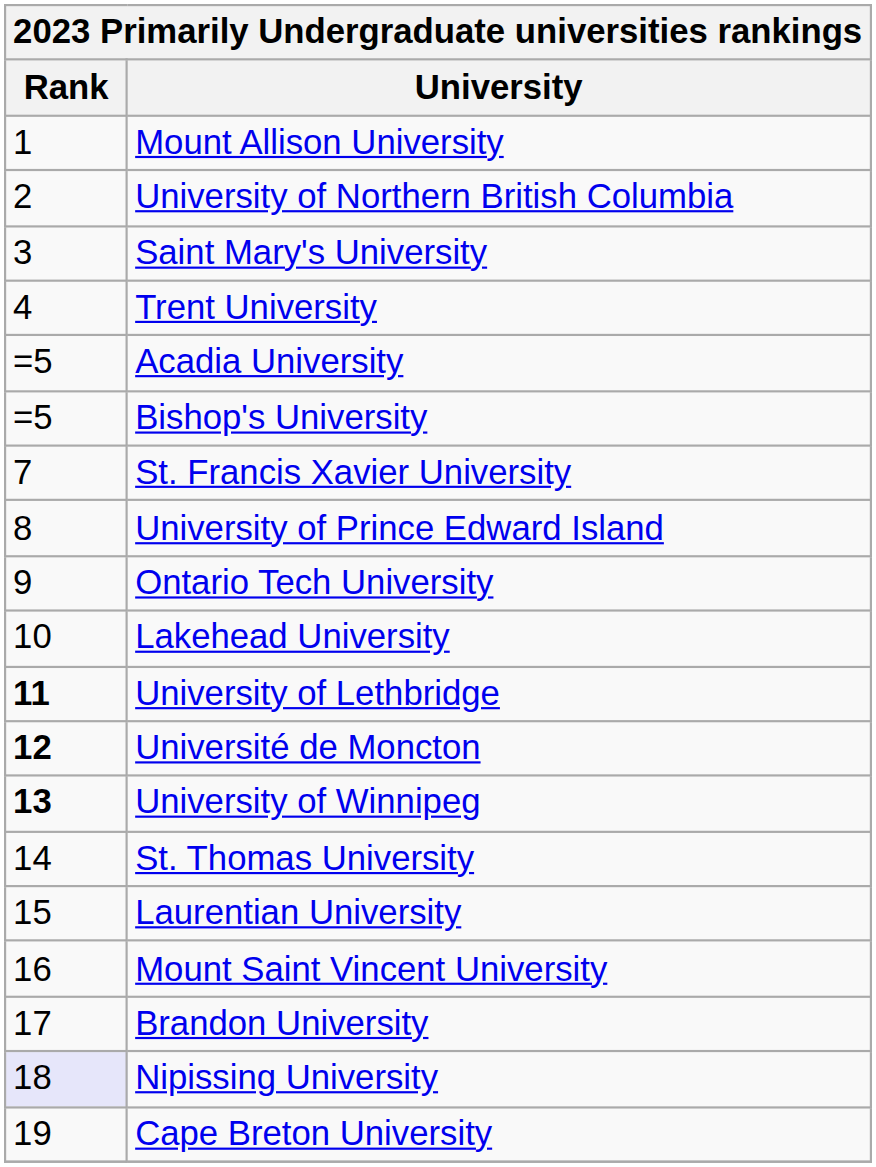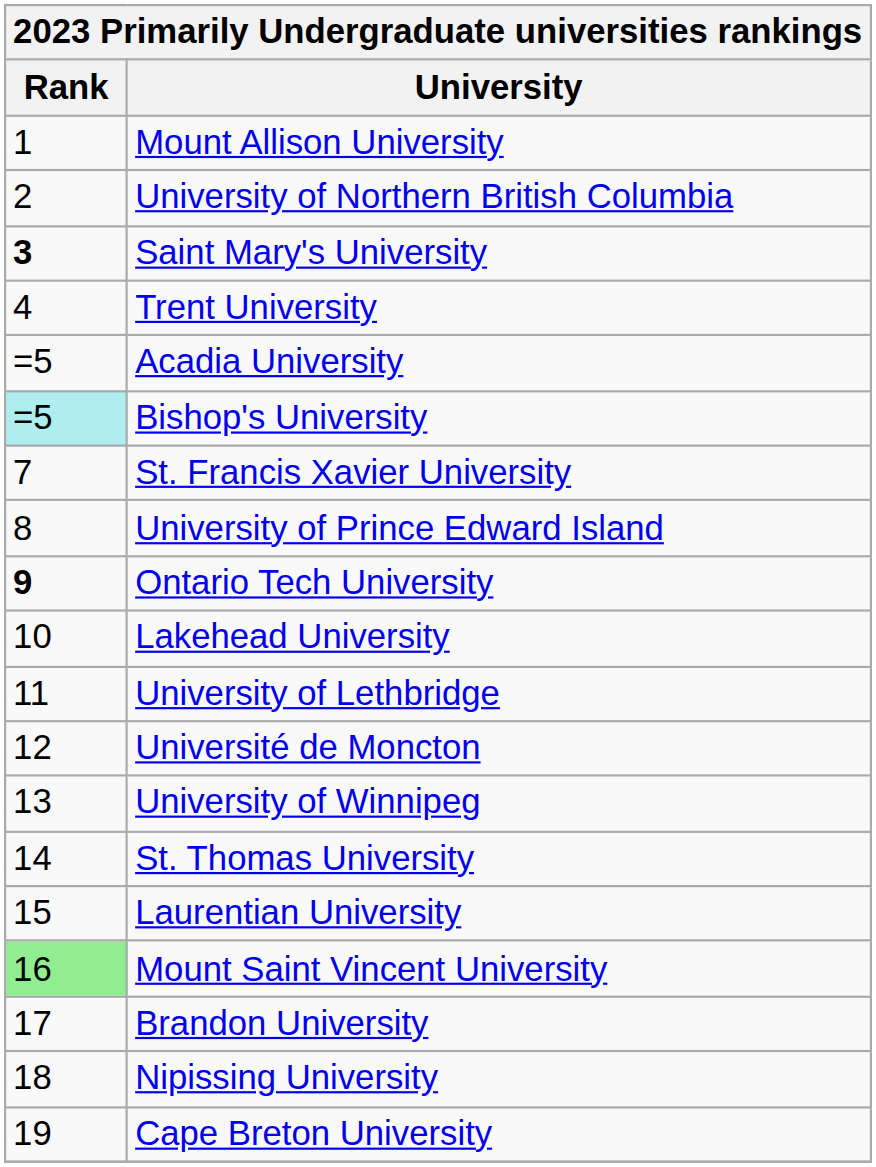(23, 252) normal -> (23, 252) bold
(33, 417) no background -> (33, 417) paleturquoise background
(23, 582) normal -> (23, 582) bold
(31, 692) bold -> (31, 692) normal
(32, 747) bold -> (32, 747) normal
(32, 802) bold -> (32, 802) normal
(32, 968) no background -> (32, 968) lightgreen background
(32, 1078) lavender background -> (32, 1078) no background
